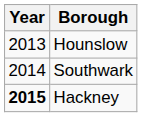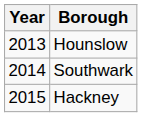(27, 97) bold -> (27, 97) normal
